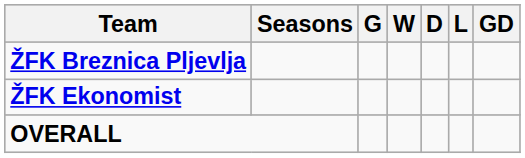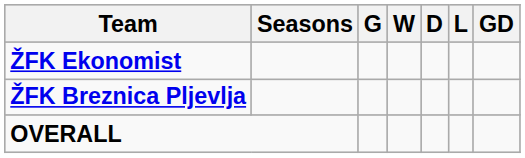rows swapped: (128, 60) <-> (96, 97)
